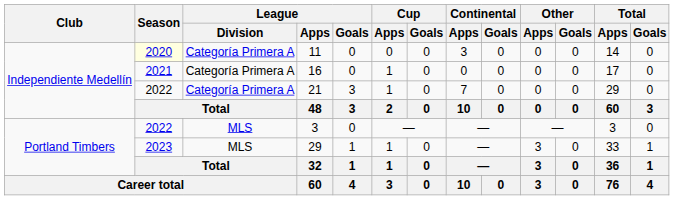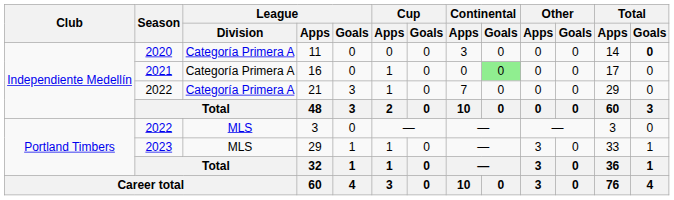(159, 52) lightyellow background -> (159, 52) no background
(650, 52) normal -> (650, 52) bold
(501, 71) no background -> (501, 71) lightgreen background
